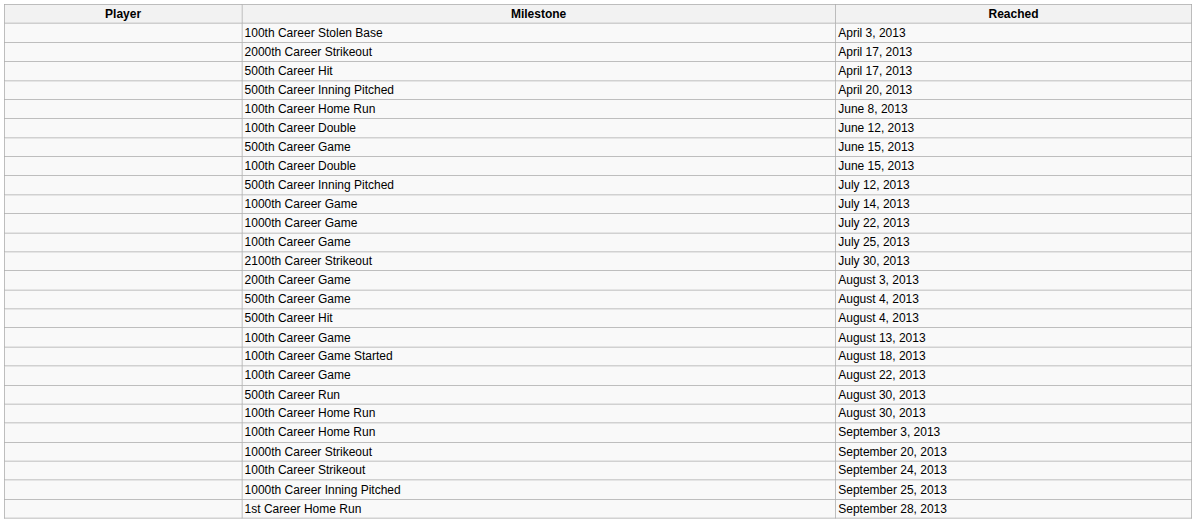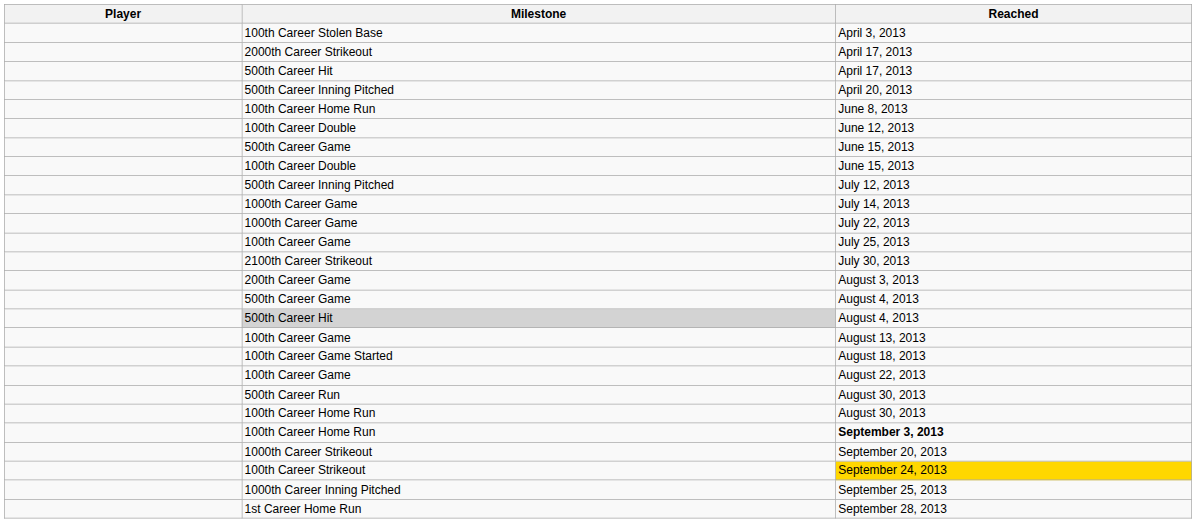(289, 318) no background -> (289, 318) lightgrey background
(889, 432) normal -> (891, 432) bold
(893, 470) no background -> (893, 470) gold background
